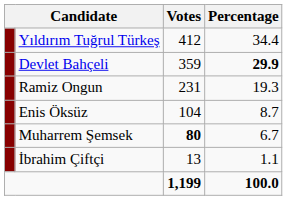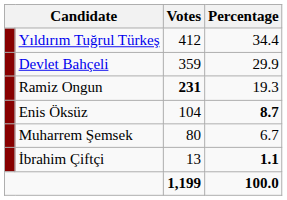(266, 64) bold -> (266, 64) normal
(190, 87) normal -> (190, 87) bold
(269, 111) normal -> (269, 111) bold
(194, 135) bold -> (194, 135) normal
(269, 159) normal -> (269, 159) bold
